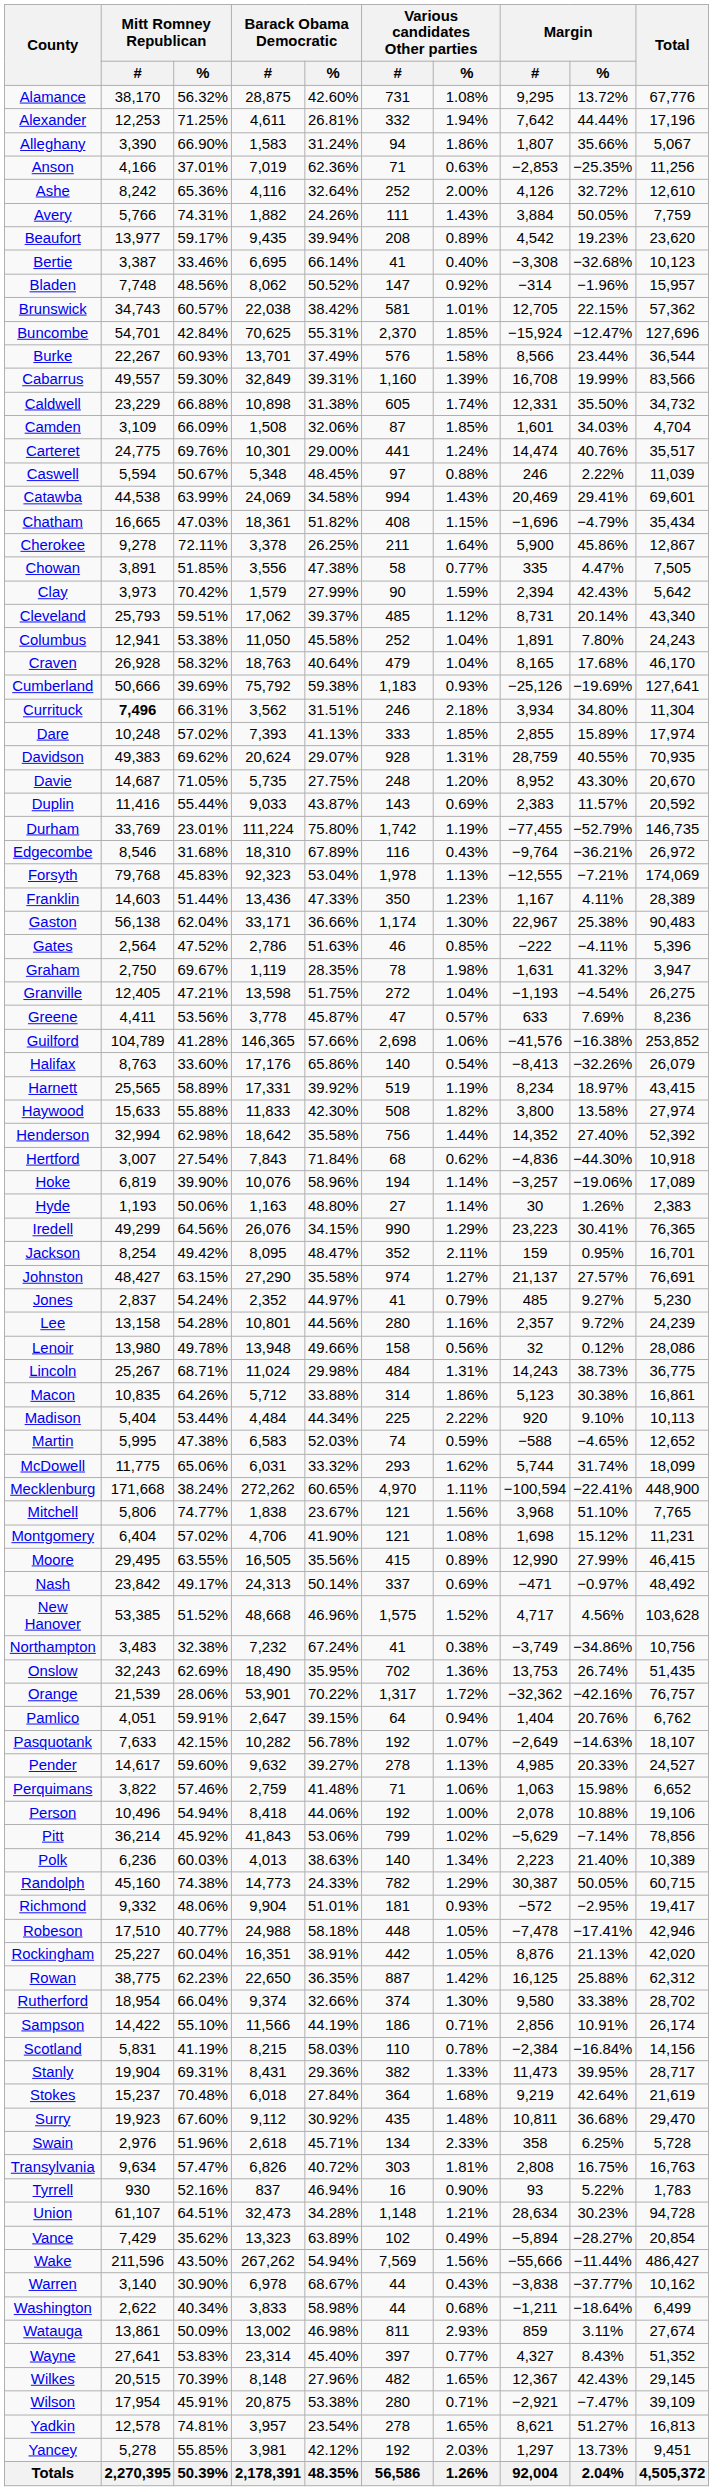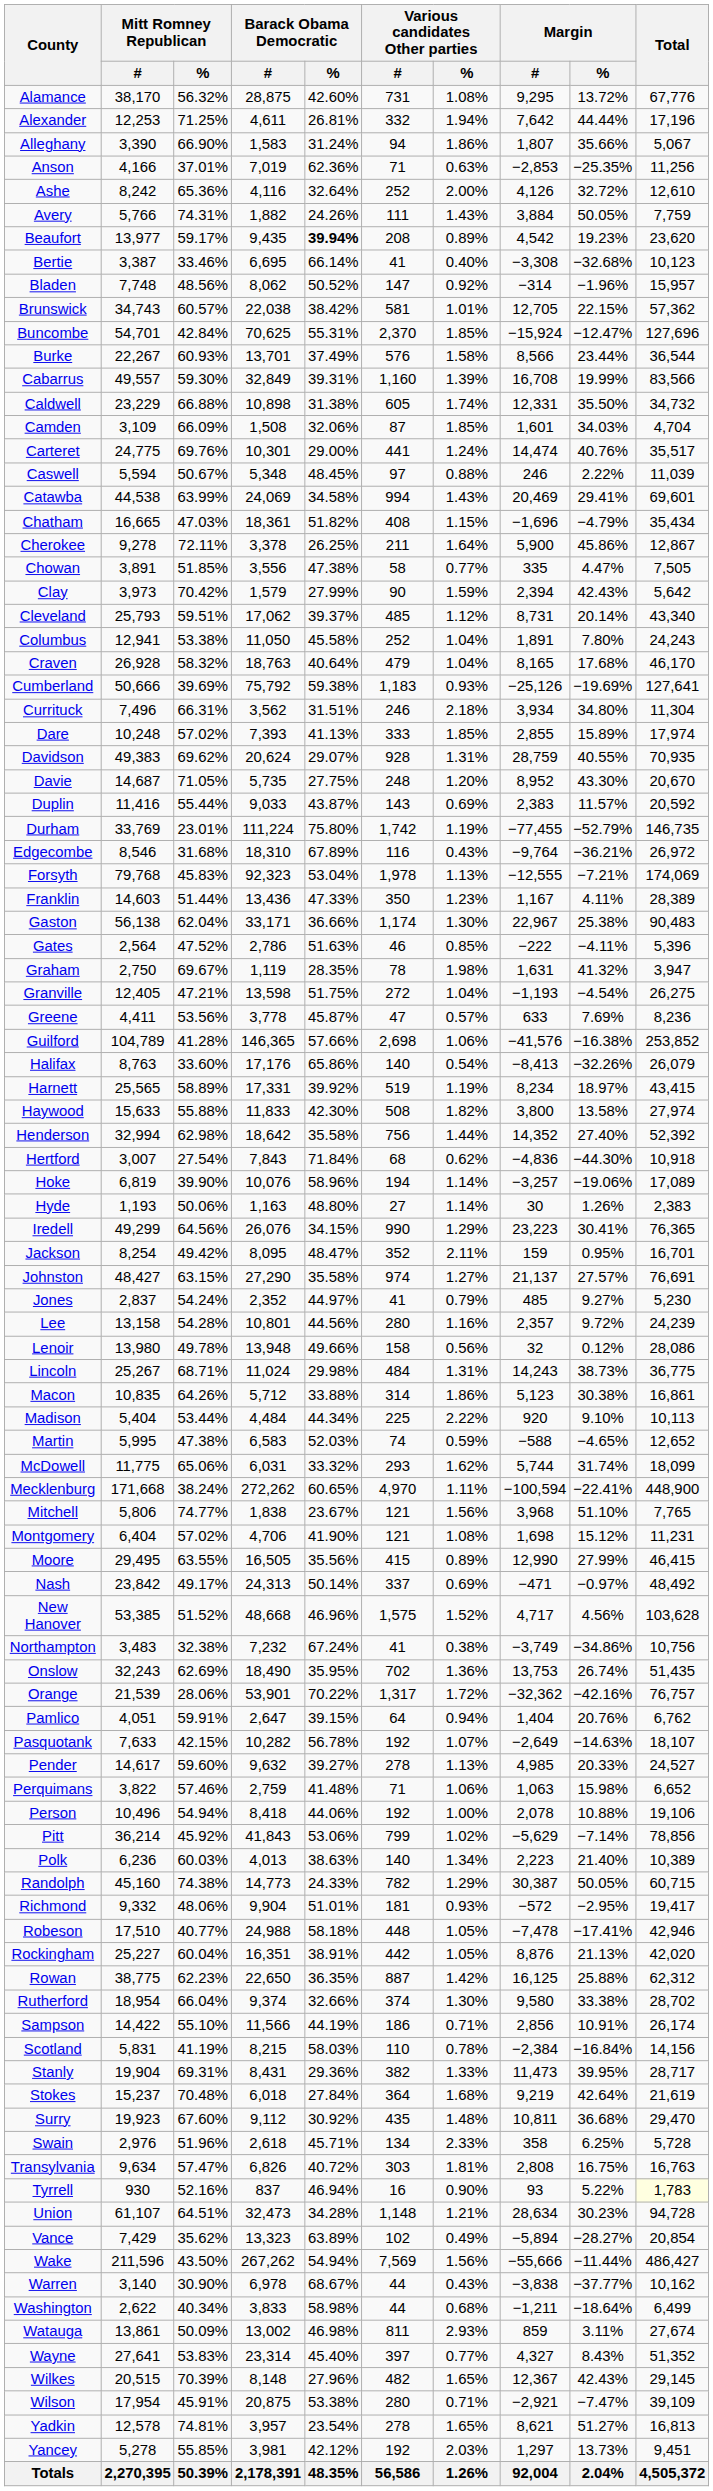(333, 238) normal -> (333, 238) bold
(138, 710) bold -> (138, 710) normal
(672, 2190) no background -> (672, 2190) lightyellow background
